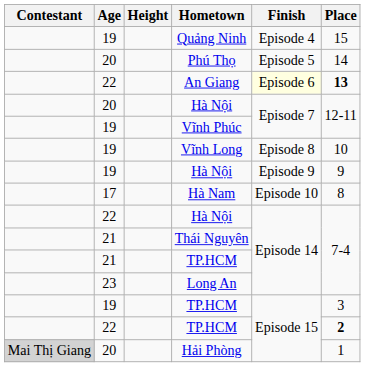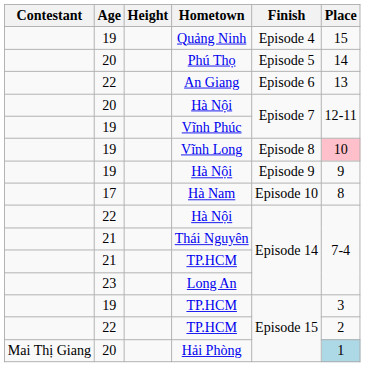(287, 82) lightyellow background -> (287, 82) no background
(341, 82) bold -> (341, 82) normal
(341, 149) no background -> (341, 149) pink background
(341, 328) bold -> (341, 328) normal
(49, 350) lightgrey background -> (49, 350) no background
(341, 350) no background -> (341, 350) lightblue background
